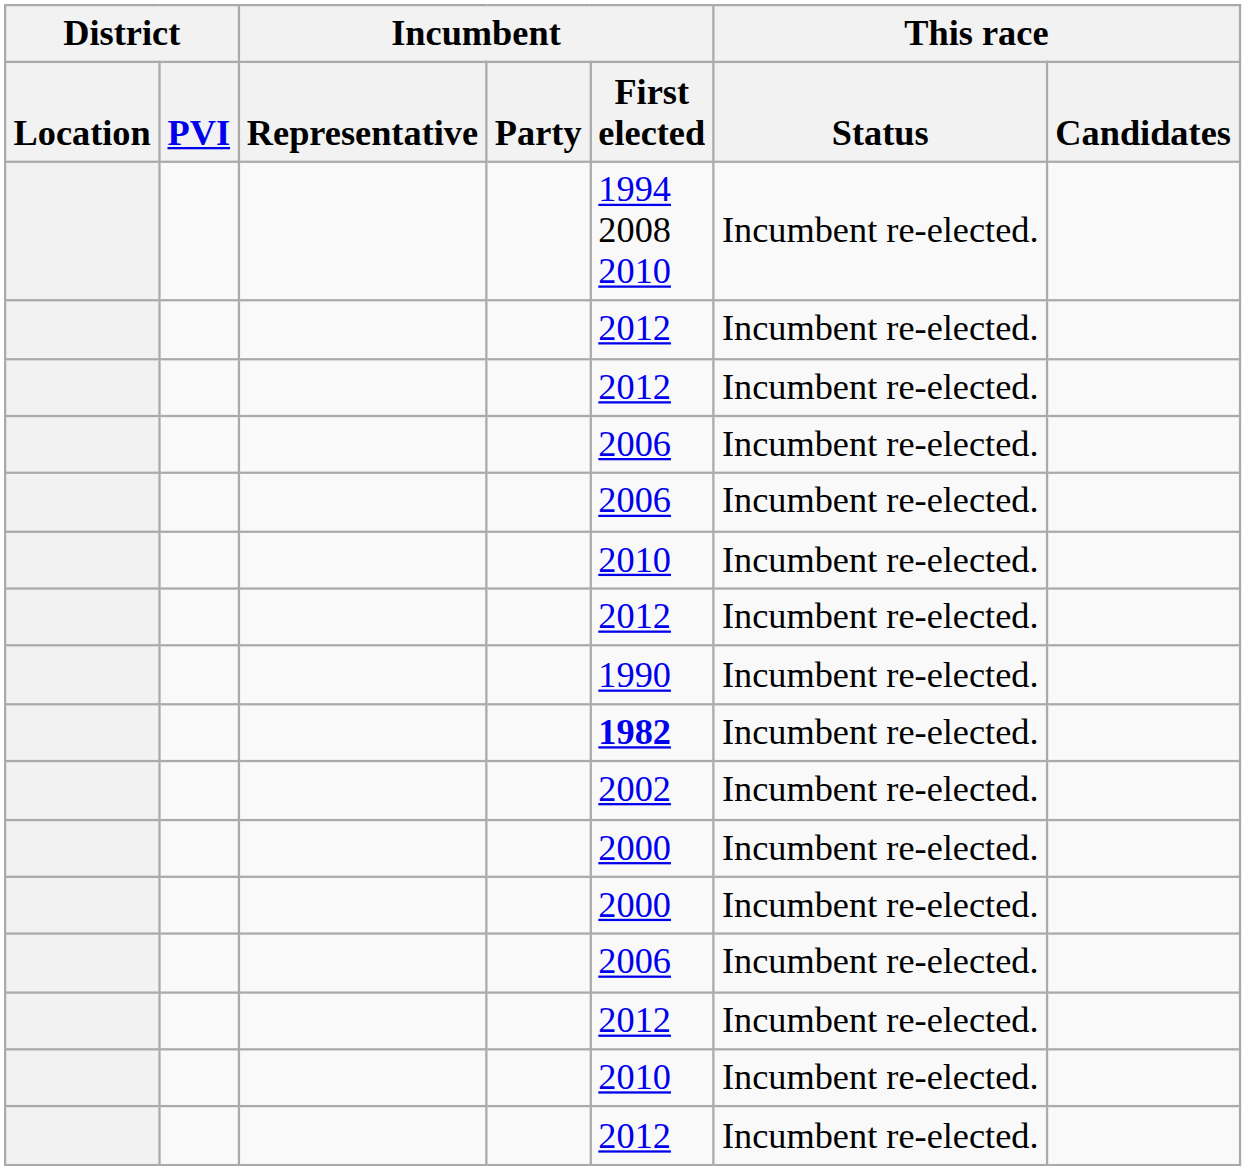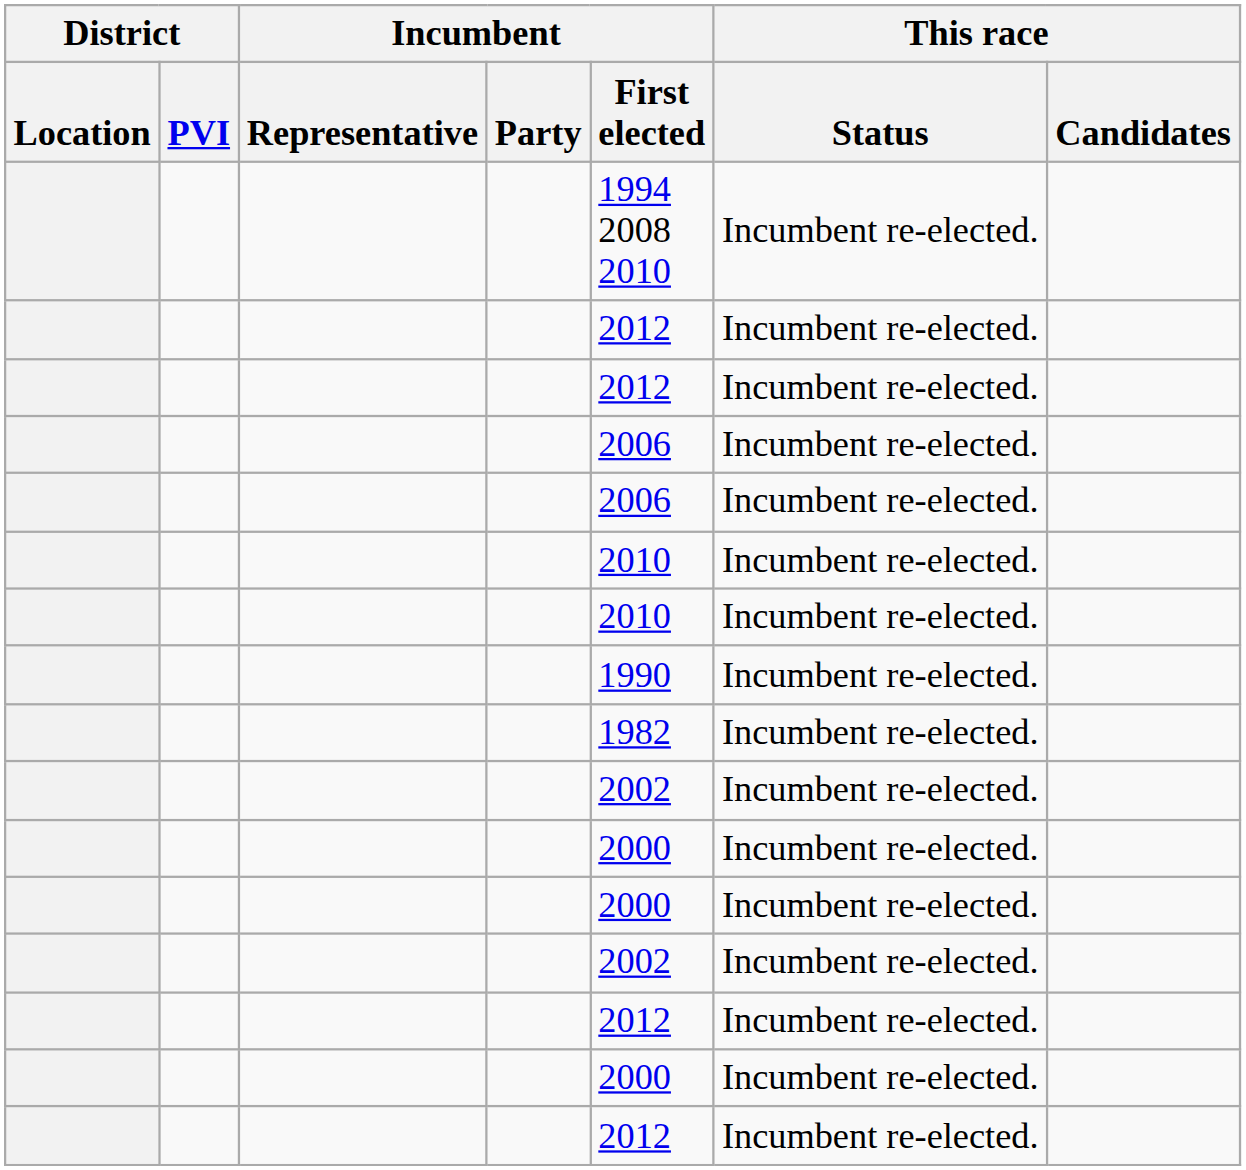(635, 616) 2012 -> (635, 616) 2010
(635, 731) bold -> (635, 731) normal
(635, 962) 2006 -> (635, 962) 2002
(635, 1077) 2010 -> (635, 1077) 2000
